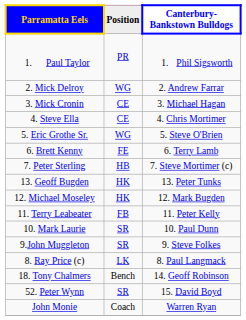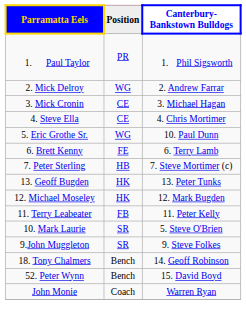(191, 135) 5. Steve O'Brien -> (191, 135) 10. Paul Dunn
(191, 229) 10. Paul Dunn -> (191, 229) 5. Steve O'Brien
- row: (55, 260)
(123, 292) SR -> (123, 276) Bench
